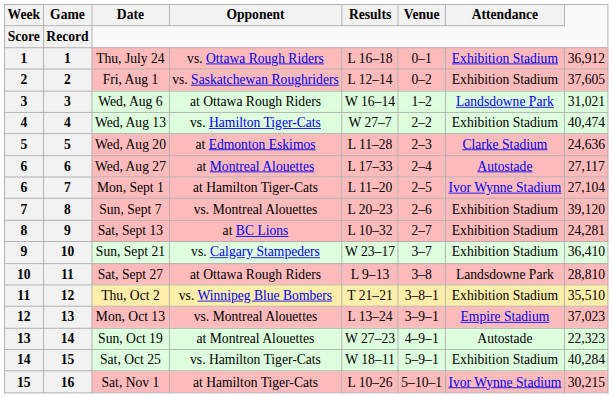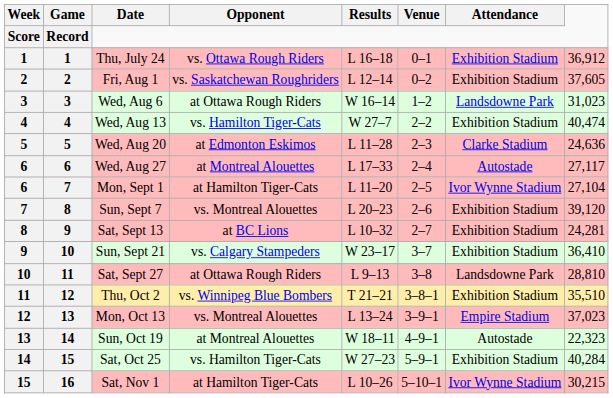(586, 101) 31,021 -> (586, 101) 31,023
(370, 338) W 27–23 -> (370, 338) W 18–11
(370, 360) W 18–11 -> (370, 360) W 27–23
